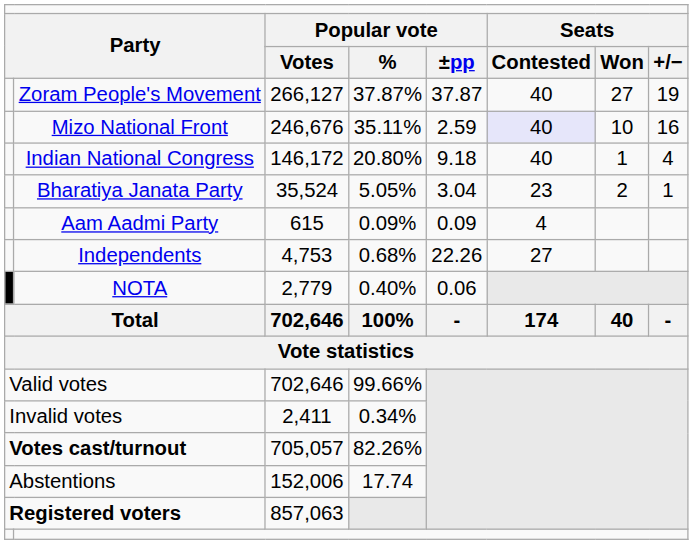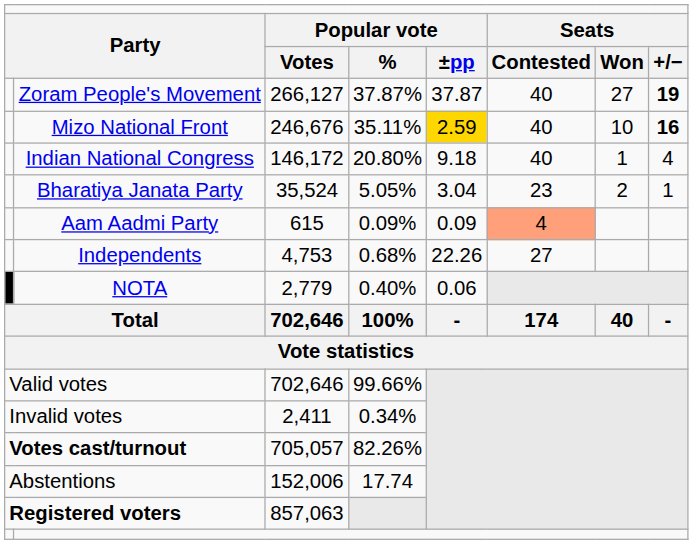(668, 94) normal -> (668, 94) bold
(457, 126) no background -> (457, 126) gold background
(541, 126) lavender background -> (541, 126) no background
(668, 126) normal -> (668, 126) bold
(541, 223) no background -> (541, 223) lightsalmon background
